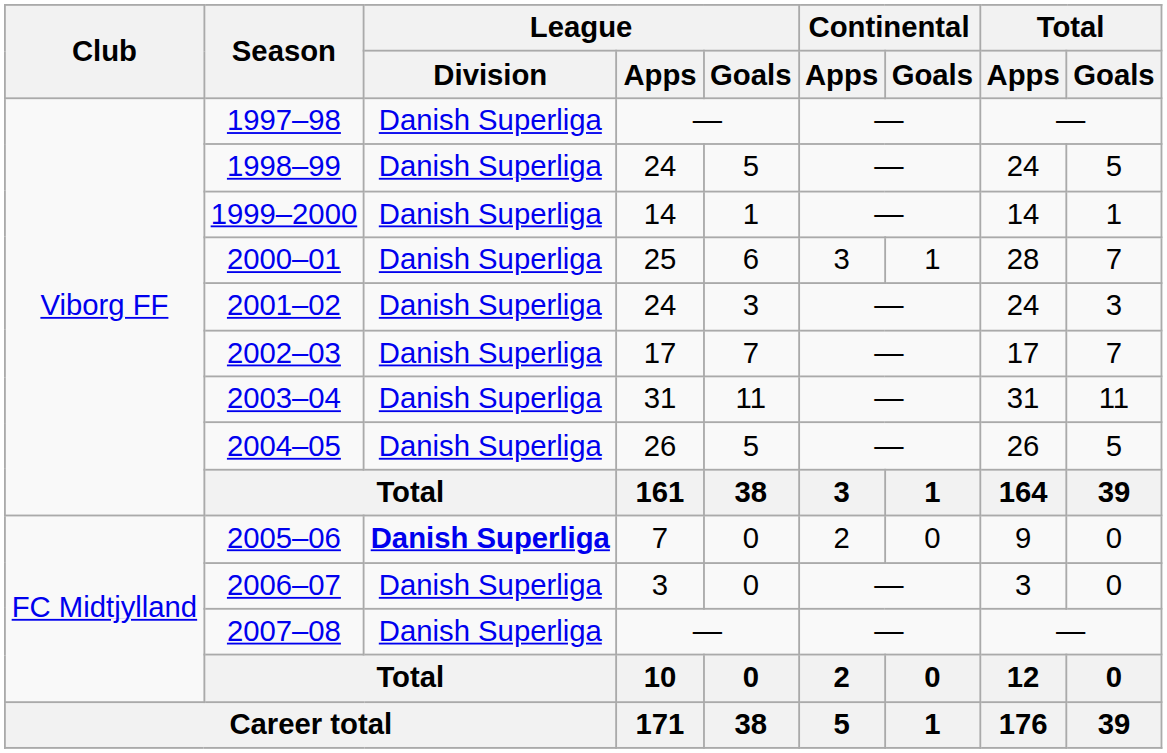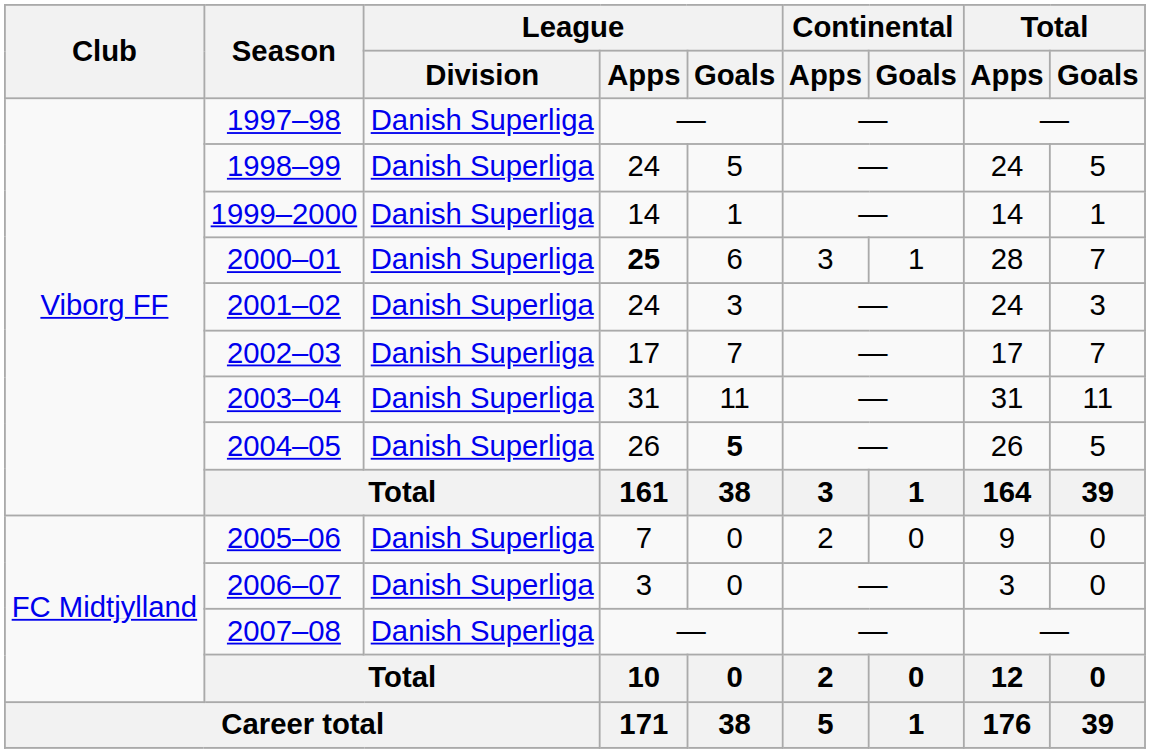(660, 259) normal -> (644, 259) bold
(751, 445) normal -> (735, 445) bold
(490, 538) bold -> (482, 538) normal
